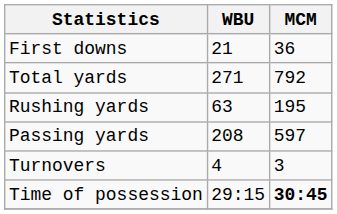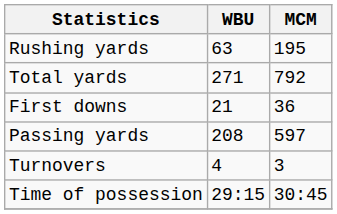rows swapped: (68, 49) <-> (79, 107)
(301, 195) bold -> (301, 195) normal
